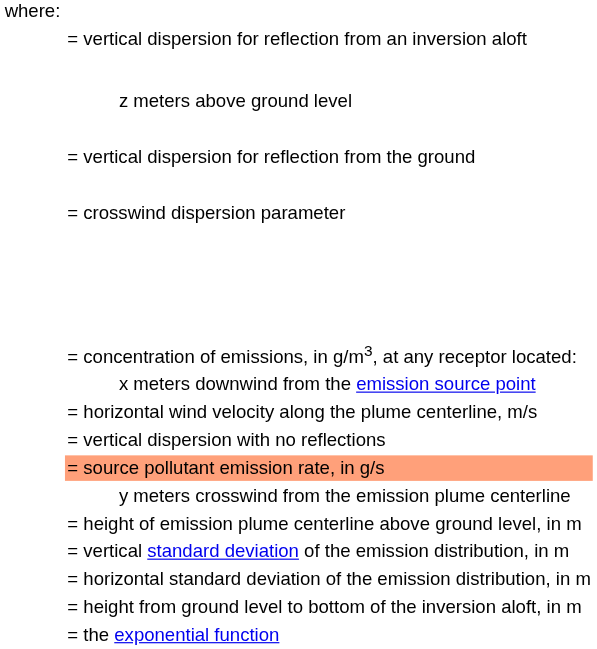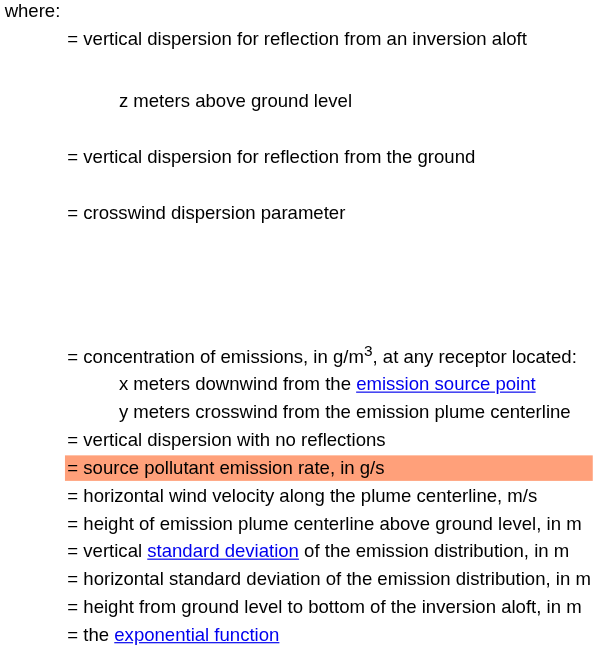(302, 412) = horizontal wind velocity along the plume centerline, m/s -> (319, 412) y meters crosswind from the emission plume centerline
(319, 496) y meters crosswind from the emission plume centerline -> (302, 496) = horizontal wind velocity along the plume centerline, m/s
